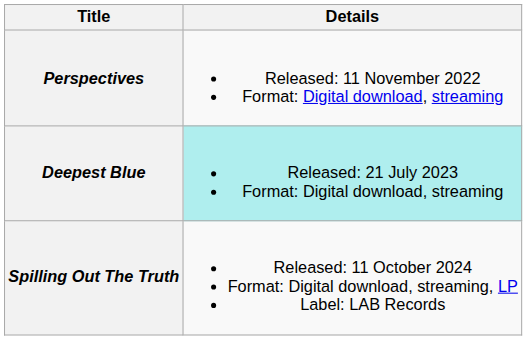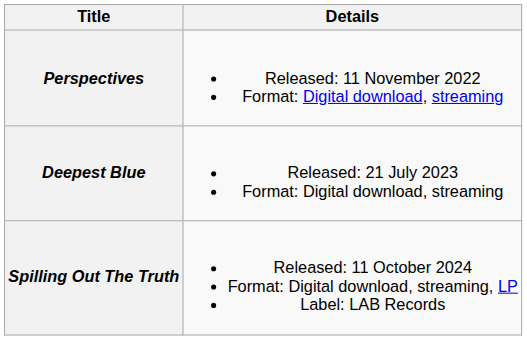(352, 182) paleturquoise background -> (352, 182) no background
